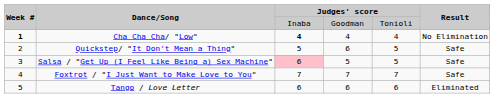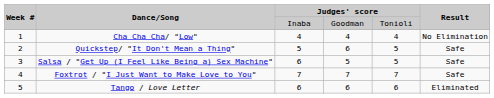(20, 36) bold -> (20, 36) normal
(299, 36) bold -> (299, 36) normal
(299, 62) pink background -> (299, 62) no background
